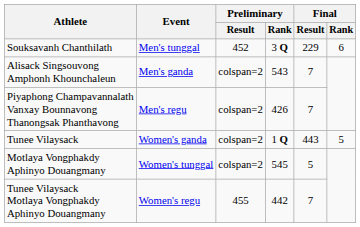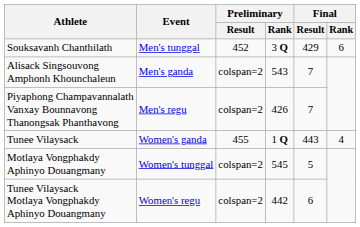(310, 48) 229 -> (310, 48) 429
(241, 140) colspan=2 -> (241, 140) 455
(341, 140) 5 -> (341, 140) 4
(241, 201) 455 -> (241, 201) colspan=2
(310, 201) 7 -> (310, 201) 6
